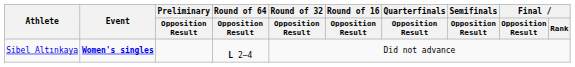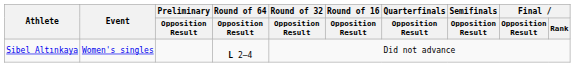(118, 50) bold -> (118, 50) normal
